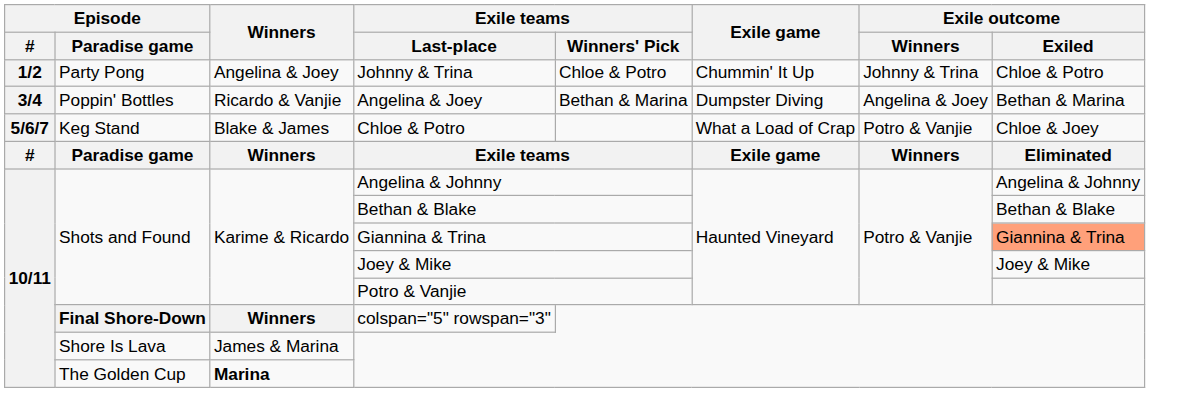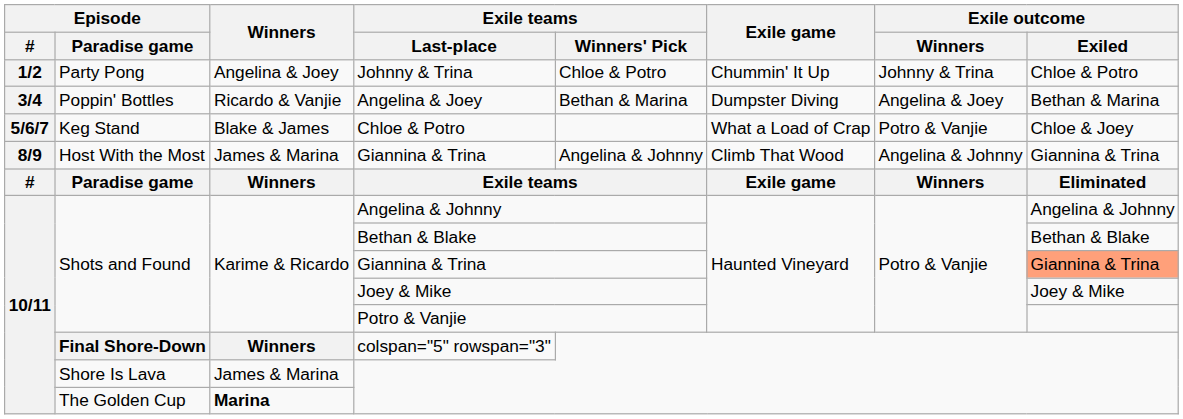+ row: (132, 155)
